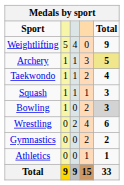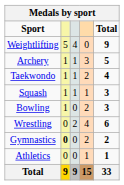(107, 60) khaki background -> (107, 60) no background
(107, 108) lightgrey background -> (107, 108) no background
(65, 140) normal -> (65, 140) bold
